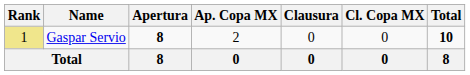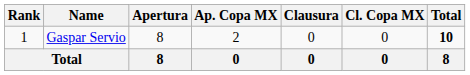(24, 37) khaki background -> (24, 37) no background
(160, 37) bold -> (160, 37) normal
